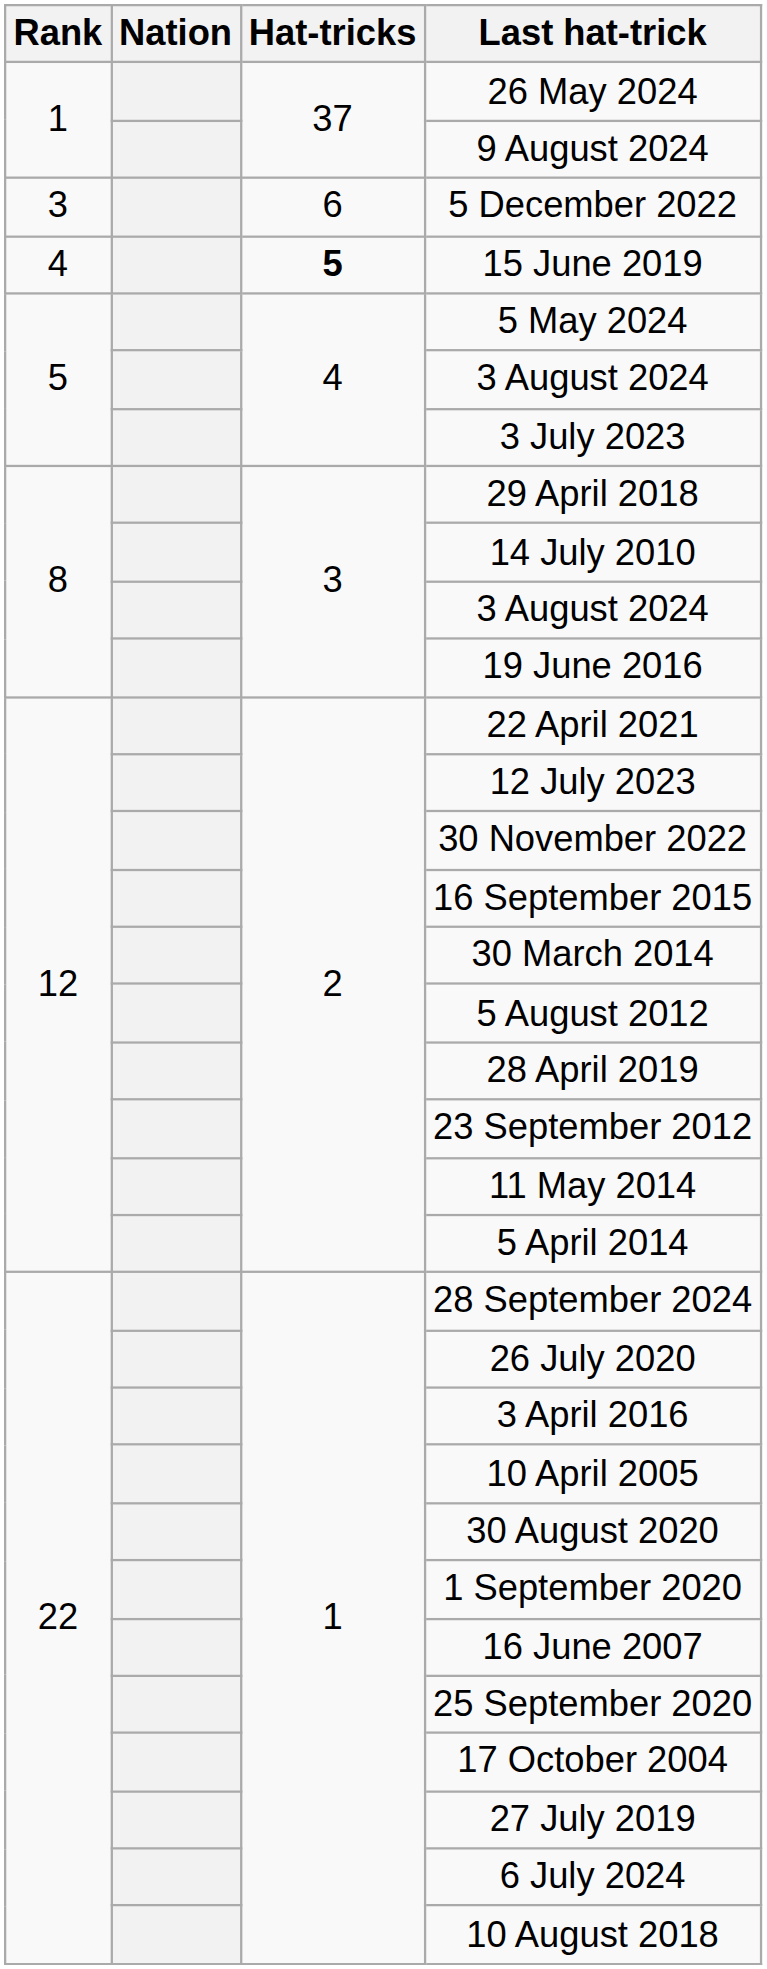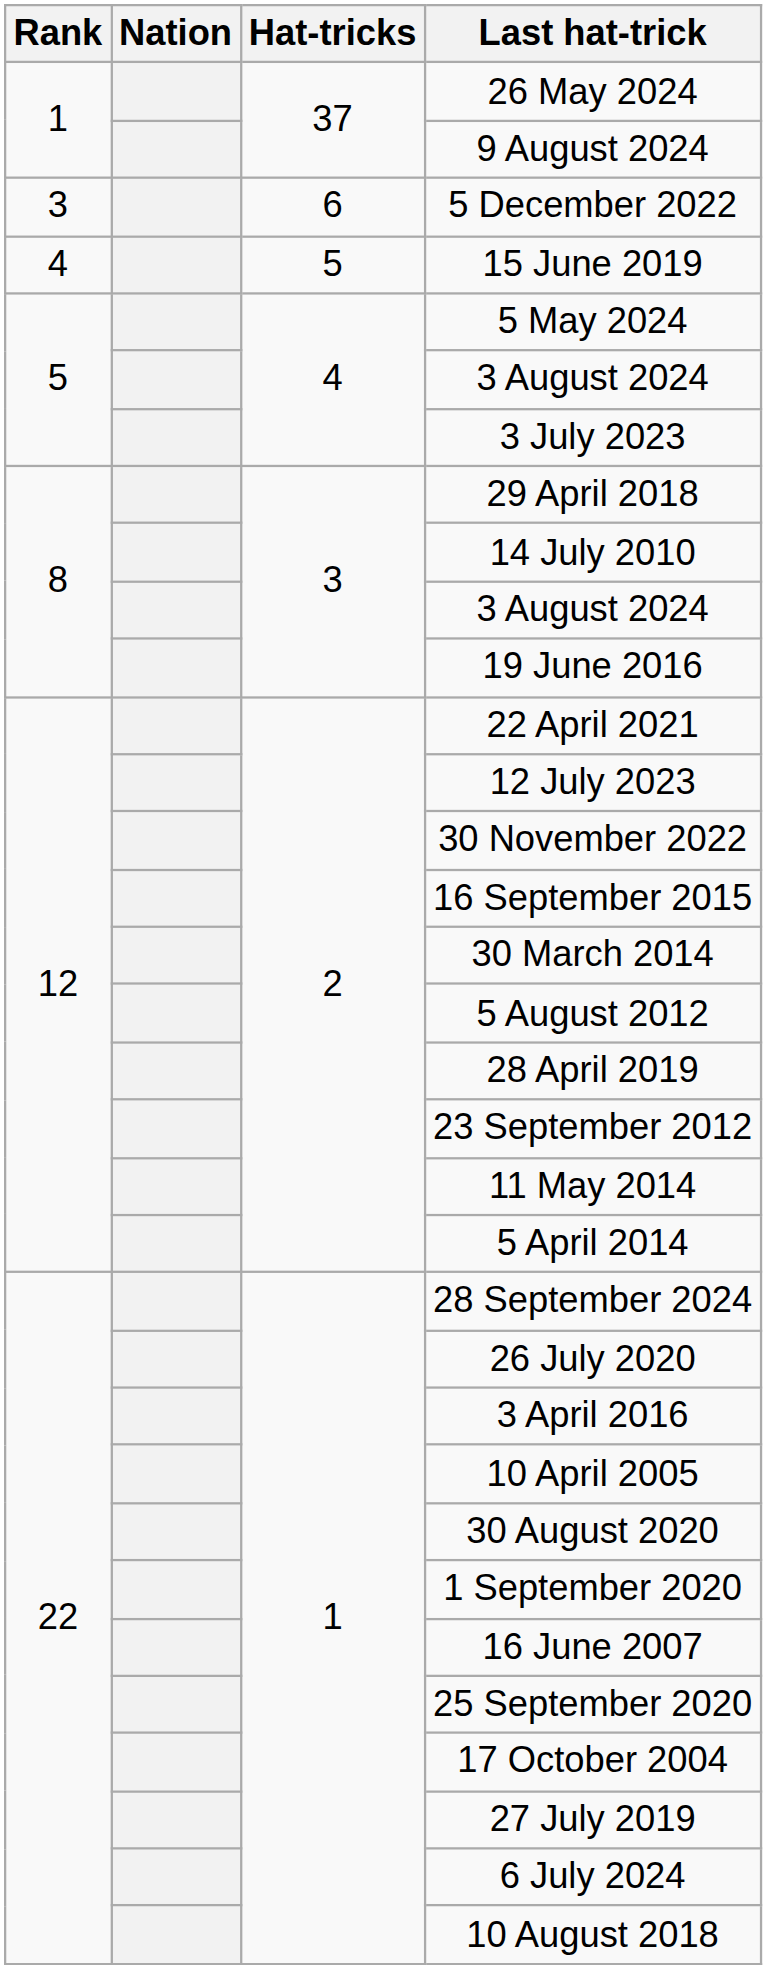(333, 263) bold -> (333, 263) normal
